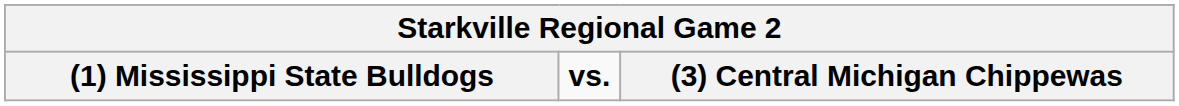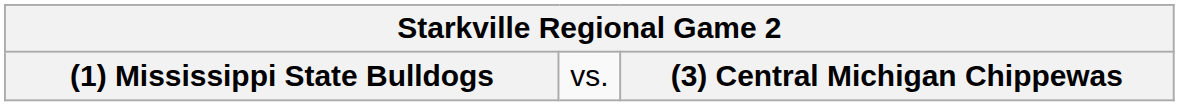(589, 75) bold -> (589, 75) normal
